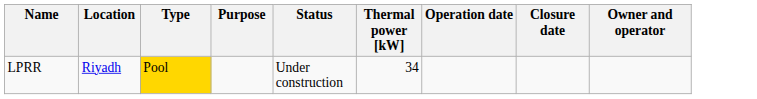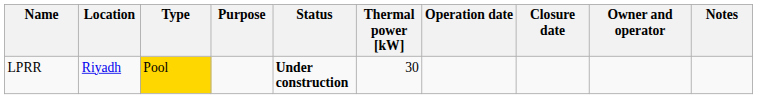+ column: (722, 15)
(309, 75) normal -> (312, 75) bold
(412, 67) 34 -> (412, 67) 30
